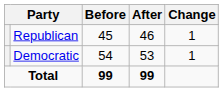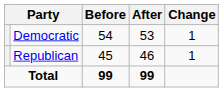rows swapped: (46, 55) <-> (46, 35)
